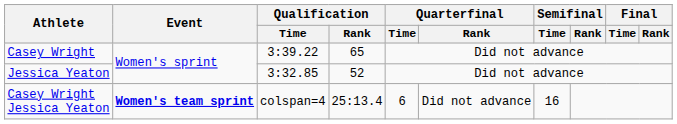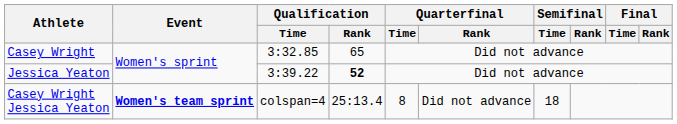(293, 53) 3:39.22 -> (293, 53) 3:32.85
(293, 73) 3:32.85 -> (293, 73) 3:39.22
(357, 73) normal -> (357, 73) bold
(402, 101) 6 -> (402, 101) 8
(552, 101) 16 -> (552, 101) 18
